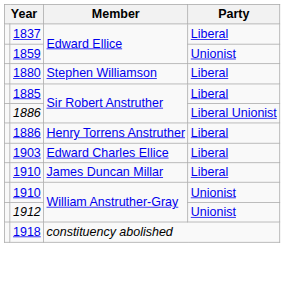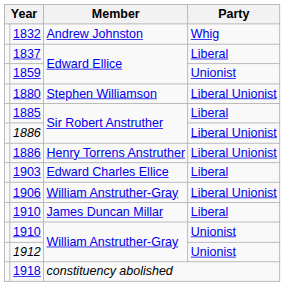+ row: (27, 34)
(210, 73) Liberal -> (234, 93) Liberal Unionist
(210, 133) Liberal -> (234, 152) Liberal Unionist
+ row: (27, 192)
